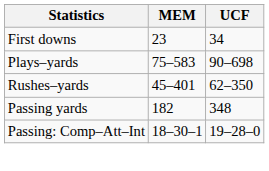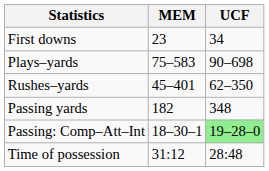(235, 131) no background -> (235, 131) lightgreen background
+ row: (64, 154)
